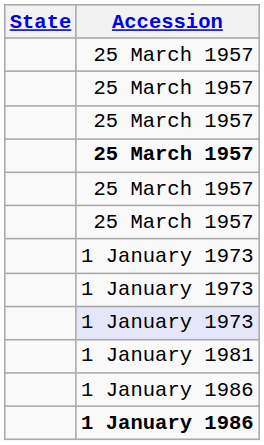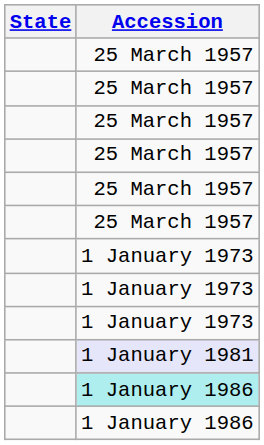(174, 155) bold -> (174, 155) normal
(167, 323) lavender background -> (167, 323) no background
(167, 356) no background -> (167, 356) lavender background
(167, 390) no background -> (167, 390) paleturquoise background
(167, 423) bold -> (167, 423) normal
